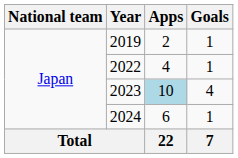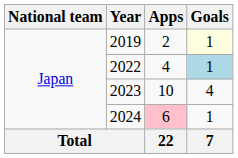(210, 41) no background -> (210, 41) lightyellow background
(210, 66) no background -> (210, 66) lightblue background
(166, 91) lightblue background -> (166, 91) no background
(166, 116) no background -> (166, 116) pink background
